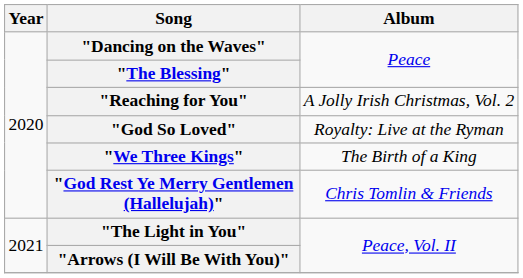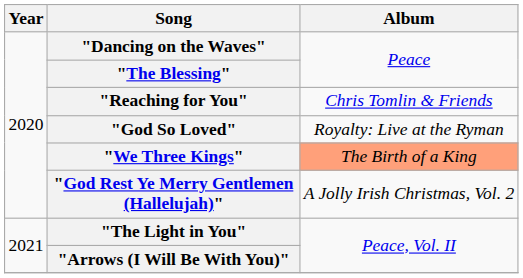(409, 101) A Jolly Irish Christmas, Vol. 2 -> (409, 101) Chris Tomlin & Friends
(409, 156) no background -> (409, 156) lightsalmon background
(409, 194) Chris Tomlin & Friends -> (409, 194) A Jolly Irish Christmas, Vol. 2
